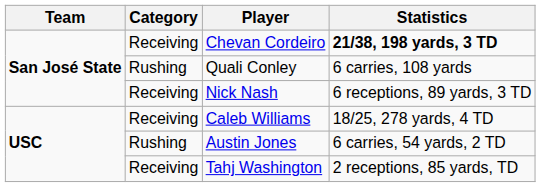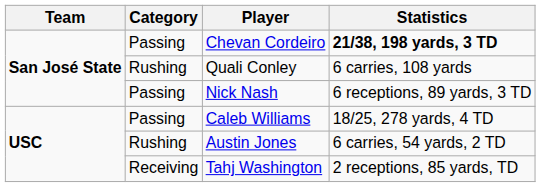(164, 43) Receiving -> (157, 43) Passing
(164, 93) Receiving -> (157, 93) Passing
(164, 118) Receiving -> (157, 118) Passing
